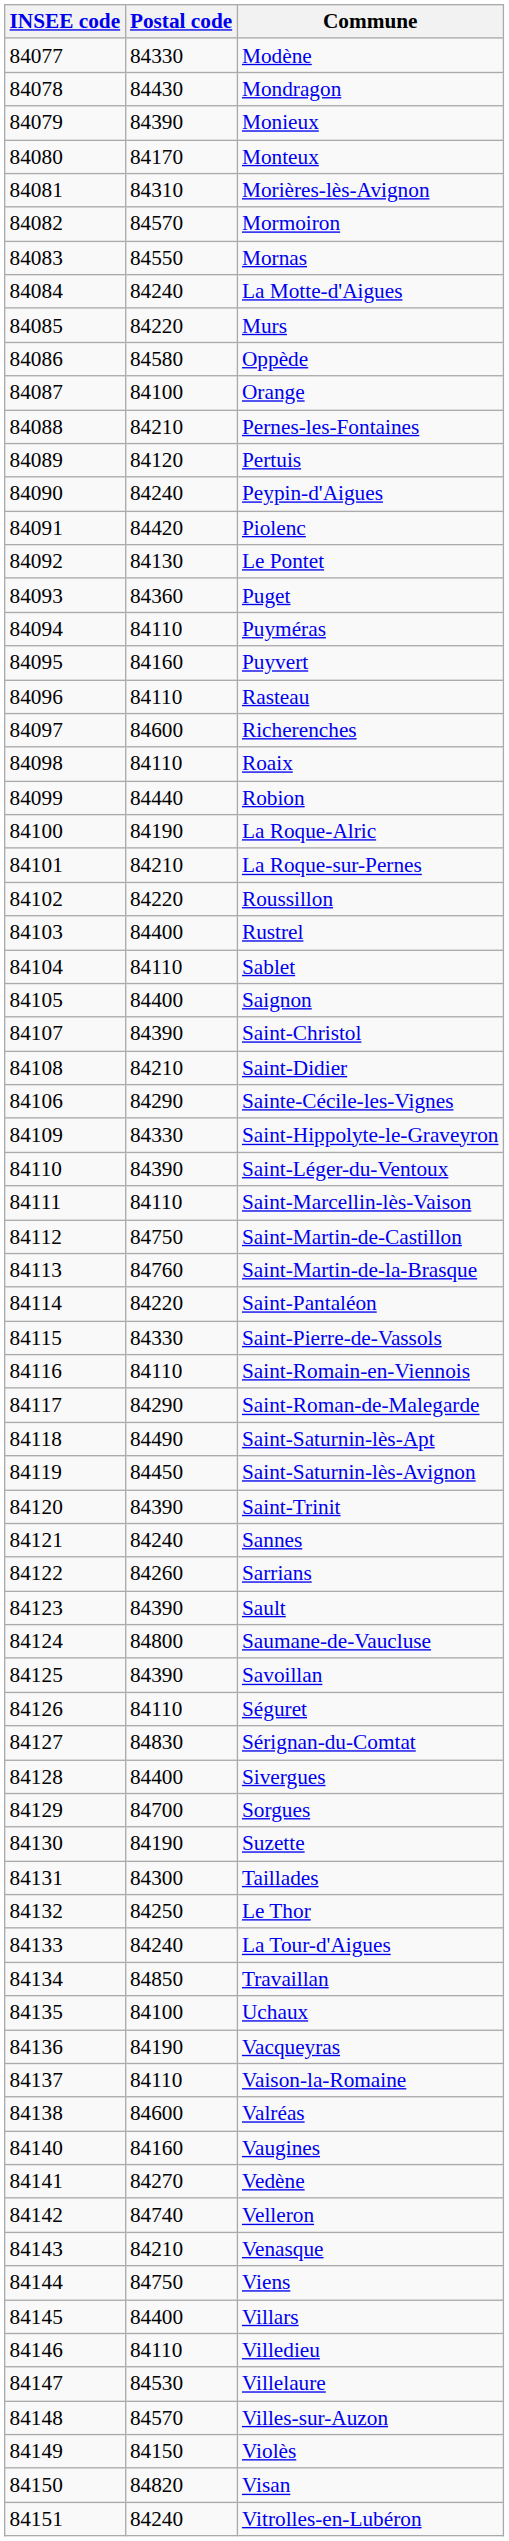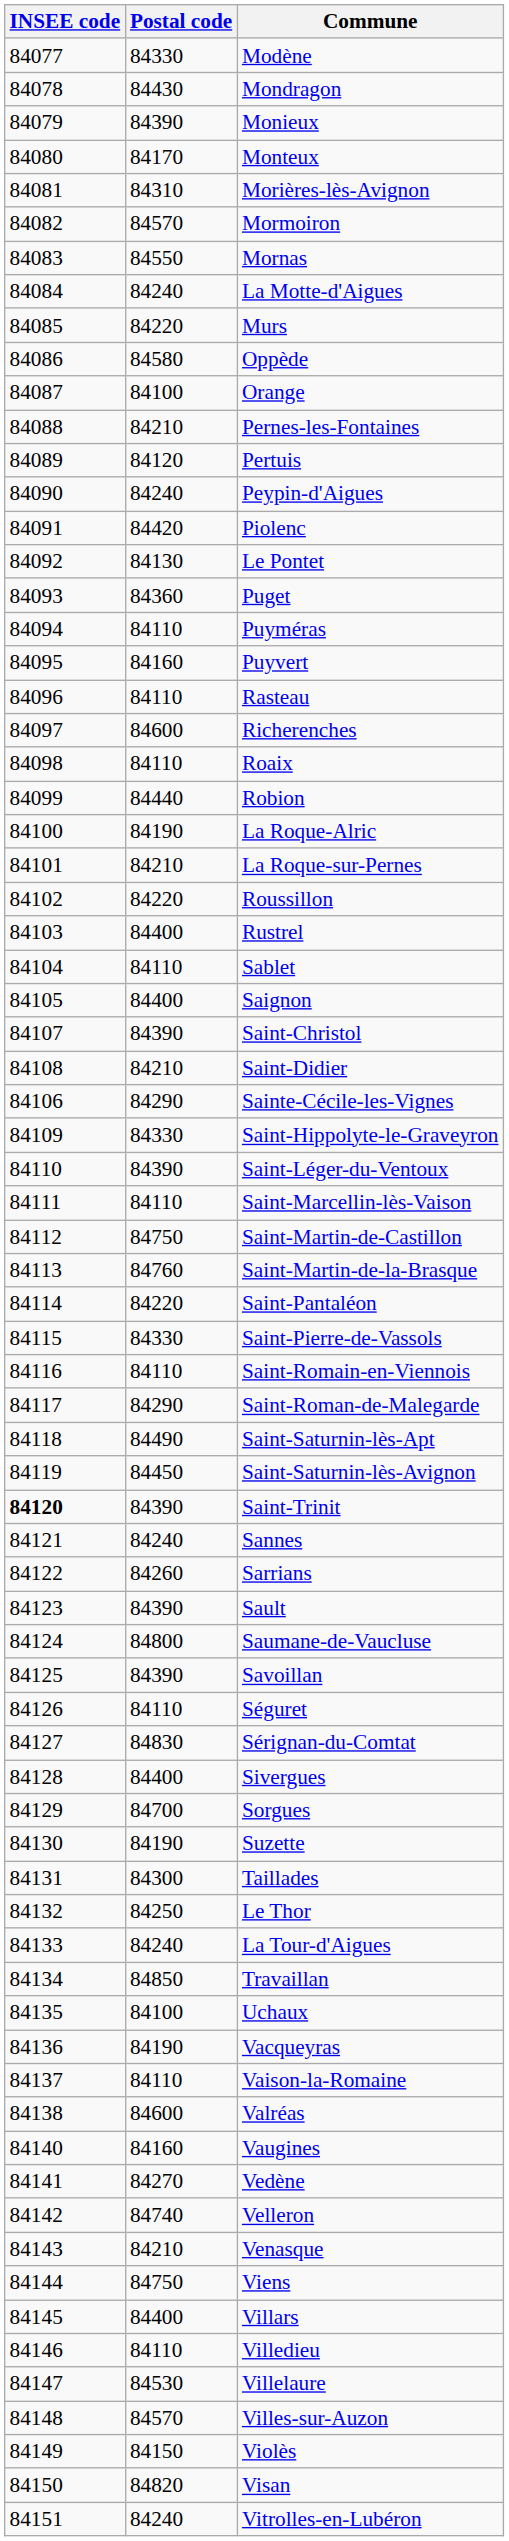(36, 1506) normal -> (36, 1506) bold
